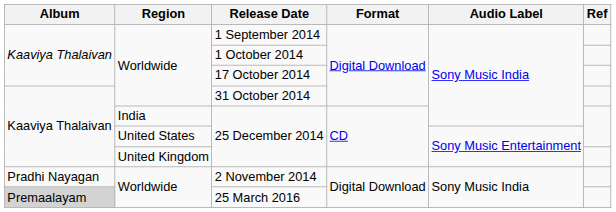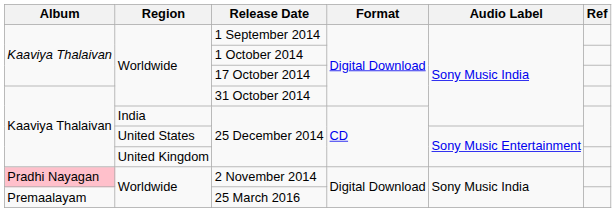(53, 177) no background -> (53, 177) pink background
(47, 197) lightgrey background -> (47, 197) no background
